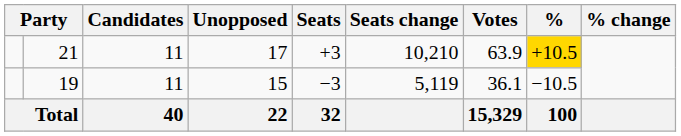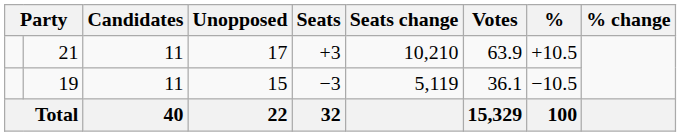(554, 51) gold background -> (554, 51) no background
